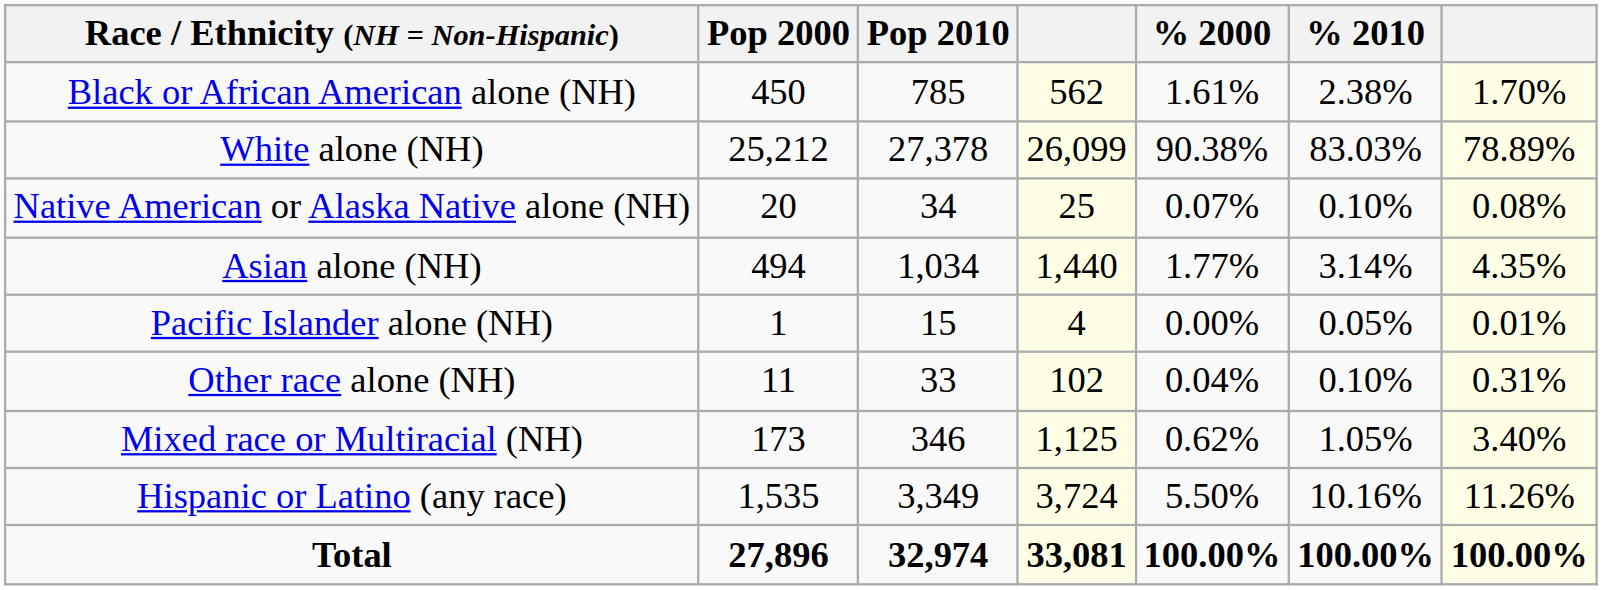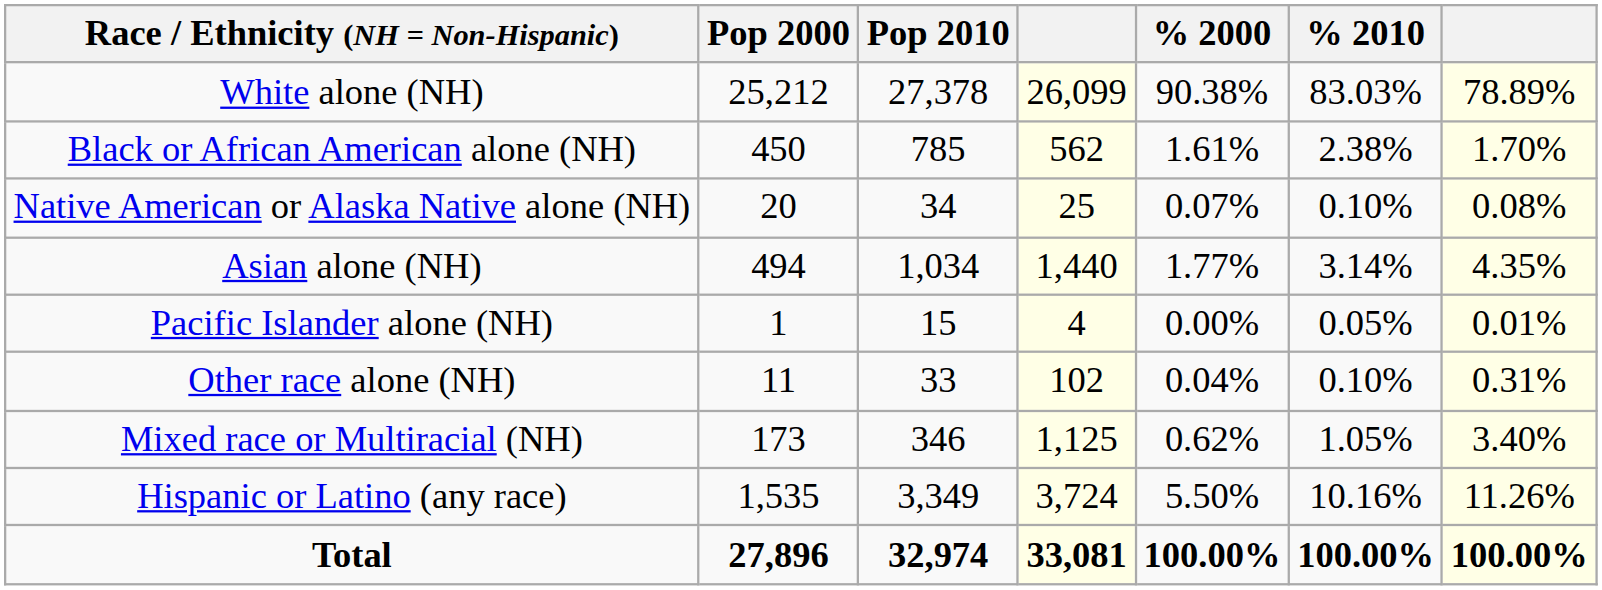rows swapped: (352, 149) <-> (352, 91)
